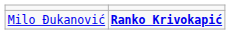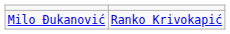(166, 20) bold -> (166, 20) normal
